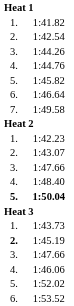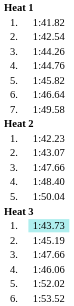(14, 196) bold -> (14, 196) normal
(49, 196) bold -> (49, 196) normal
(49, 225) no background -> (49, 225) paleturquoise background
(14, 240) bold -> (14, 240) normal
